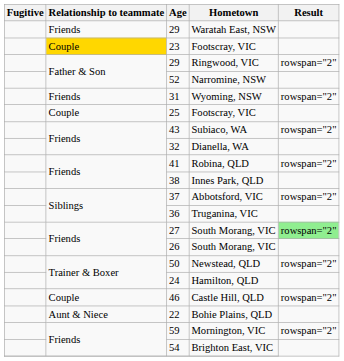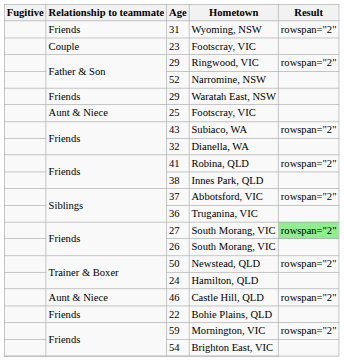rows swapped: (174, 96) <-> (174, 29)
(64, 46) gold background -> (64, 46) no background
(64, 113) Couple -> (78, 113) Aunt & Niece
(64, 297) Couple -> (78, 297) Aunt & Niece
(78, 314) Aunt & Niece -> (64, 314) Friends
